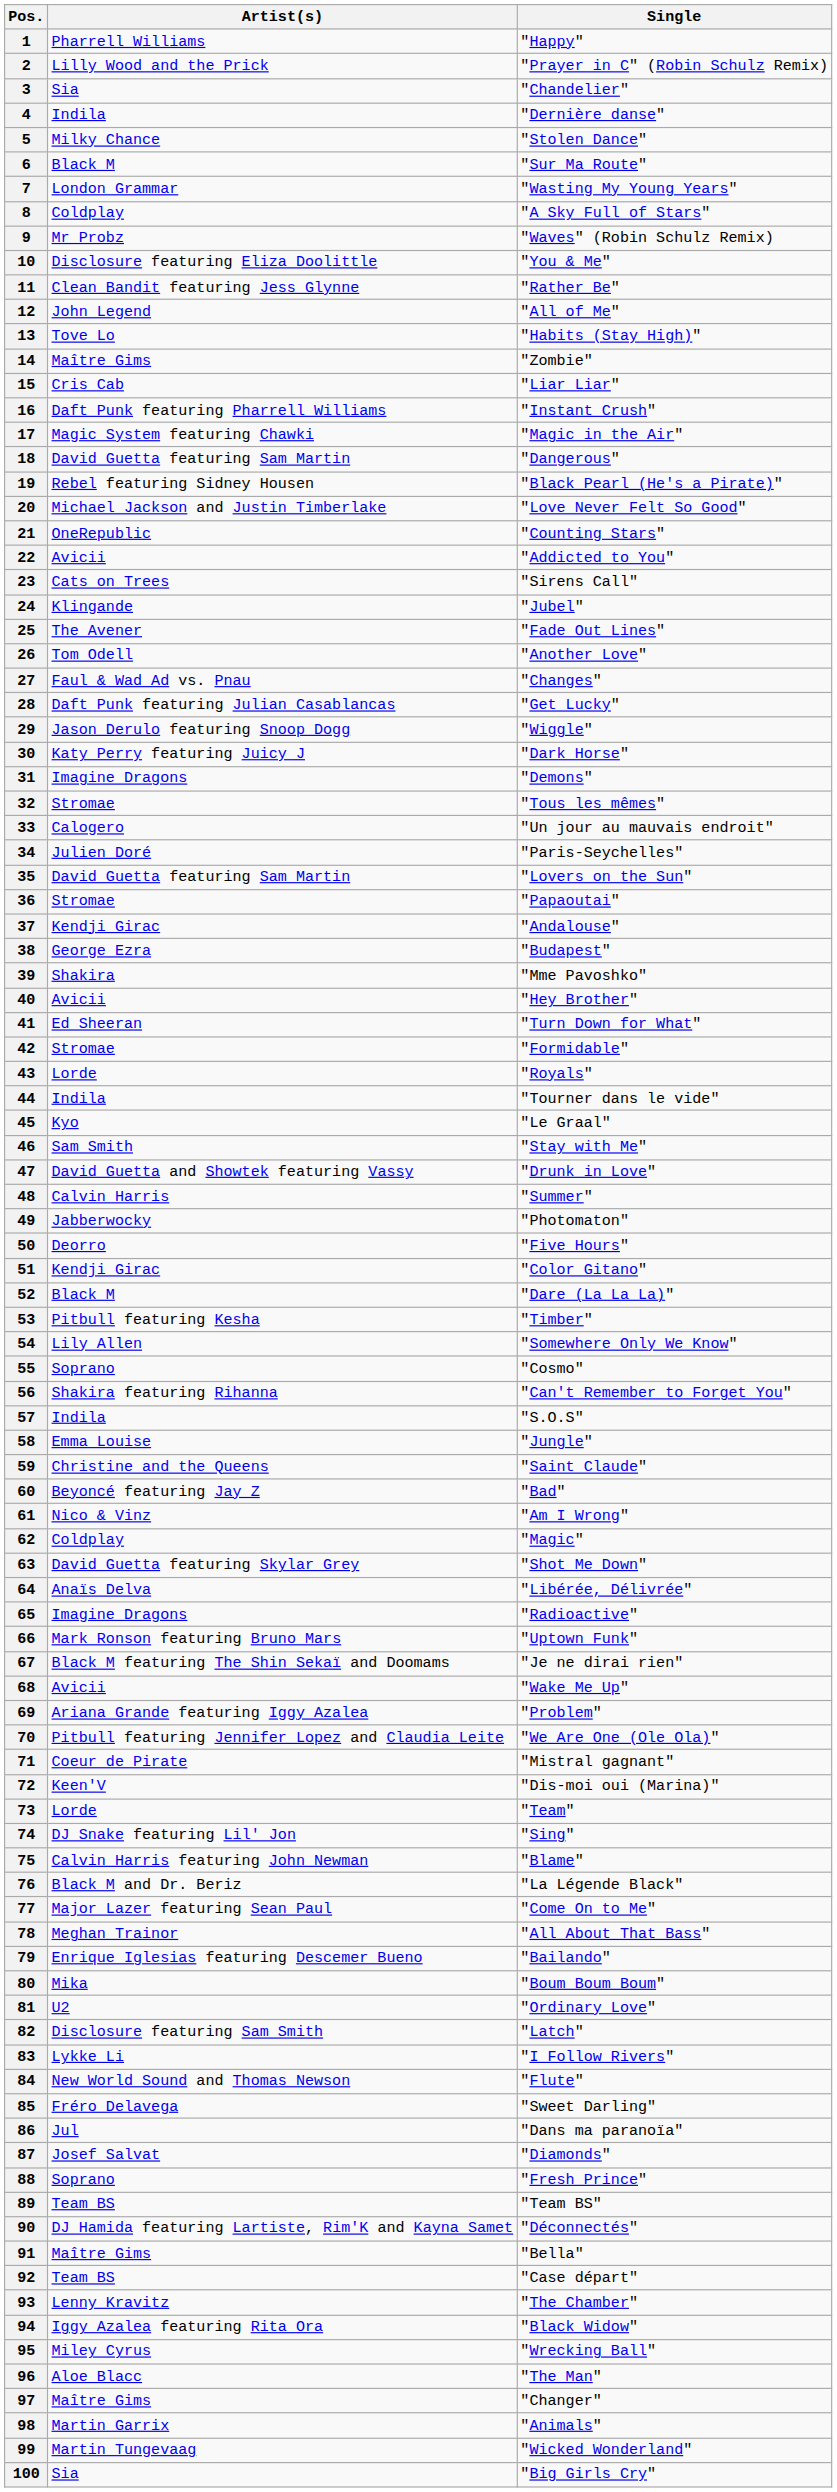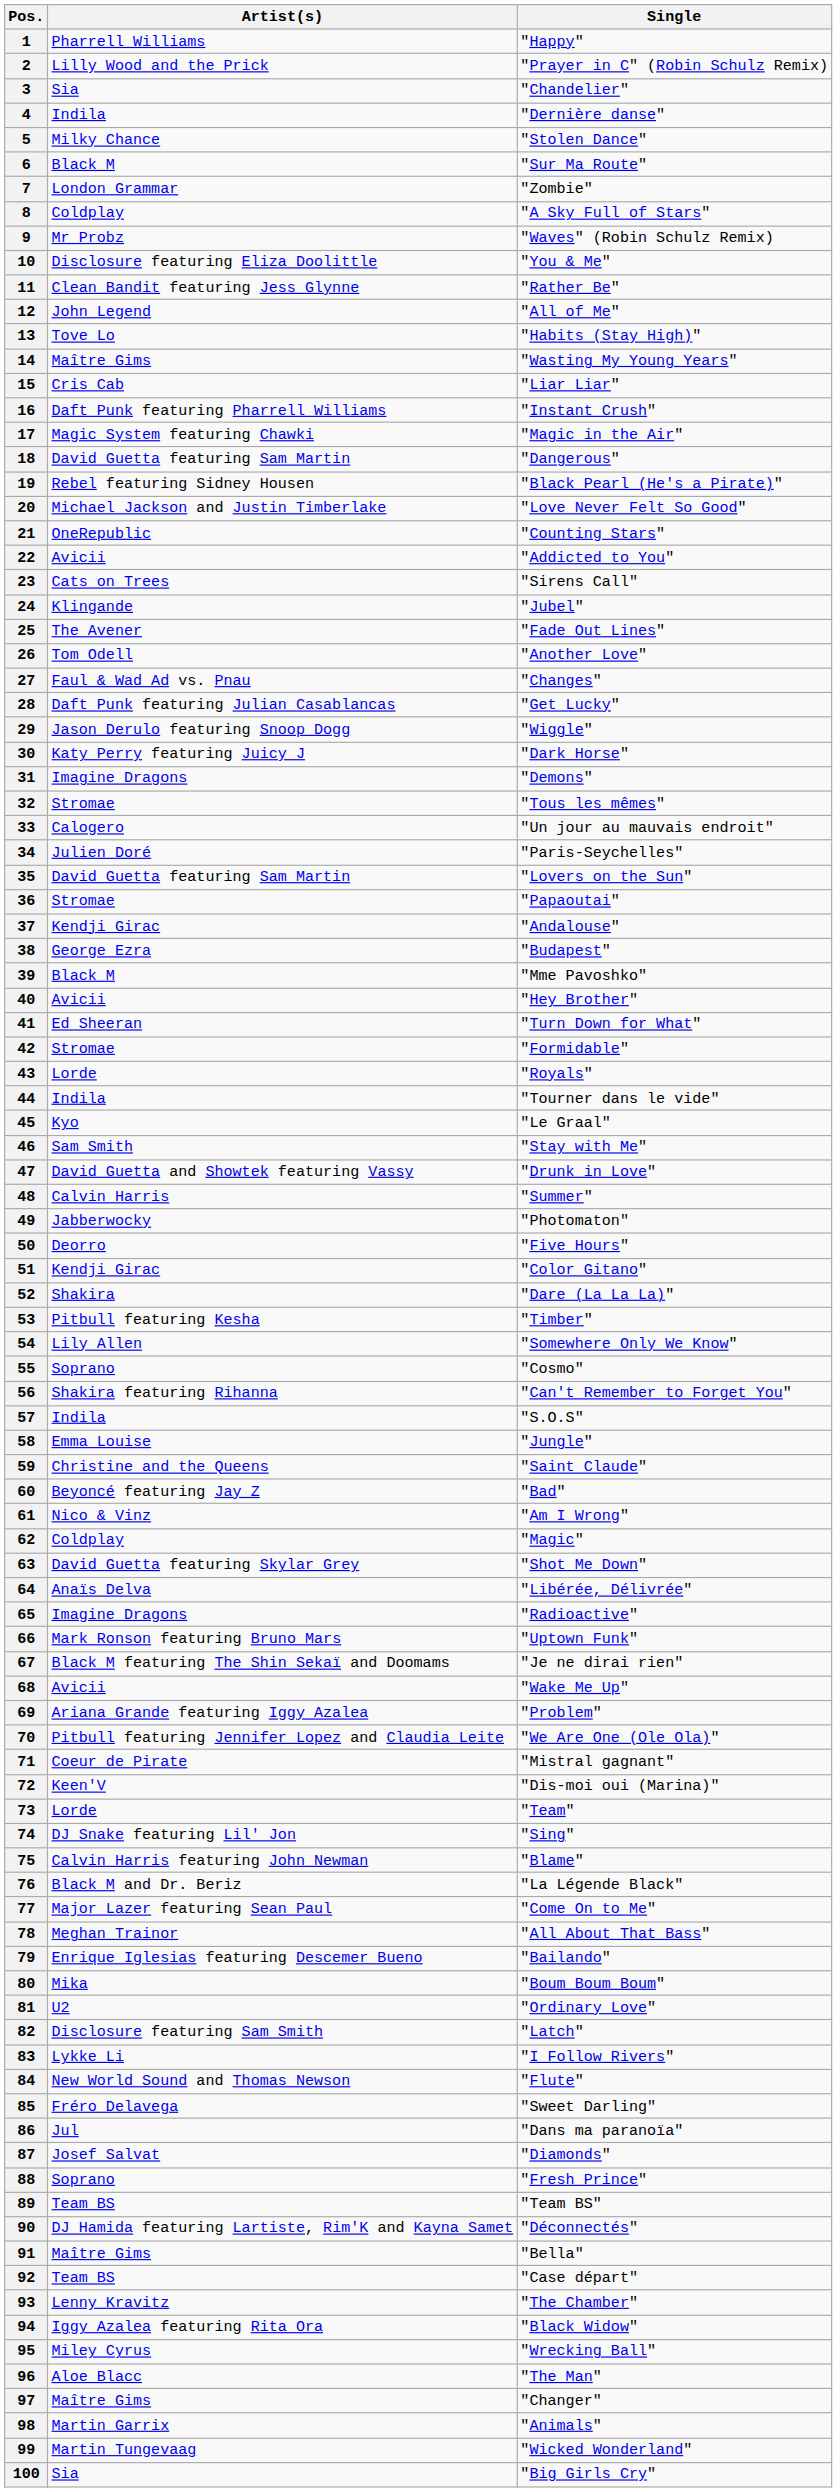(629, 189) "Wasting My Young Years" -> (557, 189) "Zombie"
(557, 361) "Zombie" -> (629, 361) "Wasting My Young Years"
(83, 975) Shakira -> (83, 975) Black M
(83, 1295) Black M -> (83, 1295) Shakira
